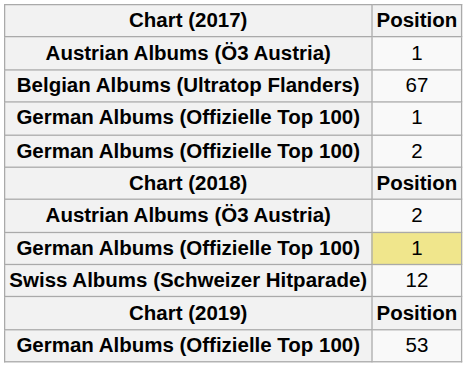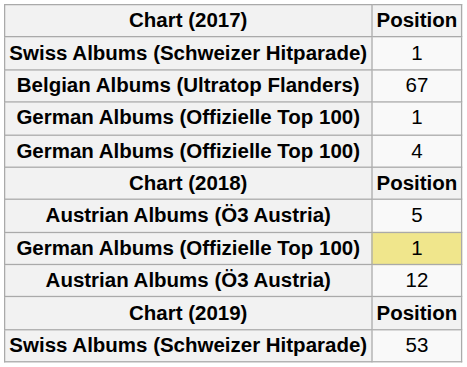(188, 53) Austrian Albums (Ö3 Austria) -> (188, 53) Swiss Albums (Schweizer Hitparade)
(417, 150) 2 -> (417, 150) 4
(417, 215) 2 -> (417, 215) 5
(188, 280) Swiss Albums (Schweizer Hitparade) -> (188, 280) Austrian Albums (Ö3 Austria)
(188, 345) German Albums (Offizielle Top 100) -> (188, 345) Swiss Albums (Schweizer Hitparade)
